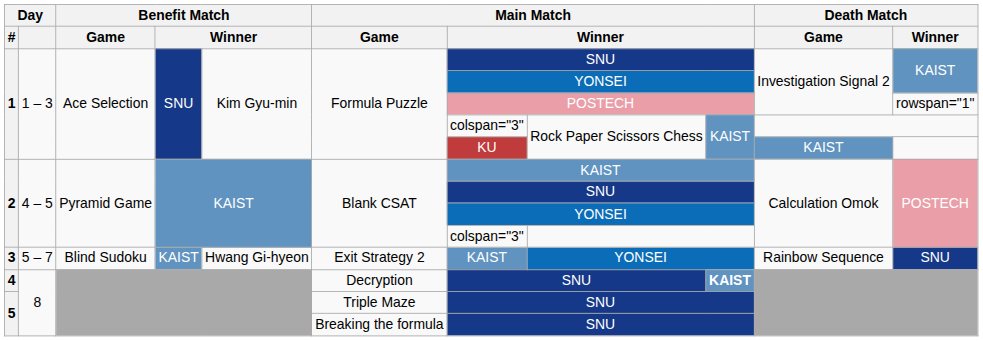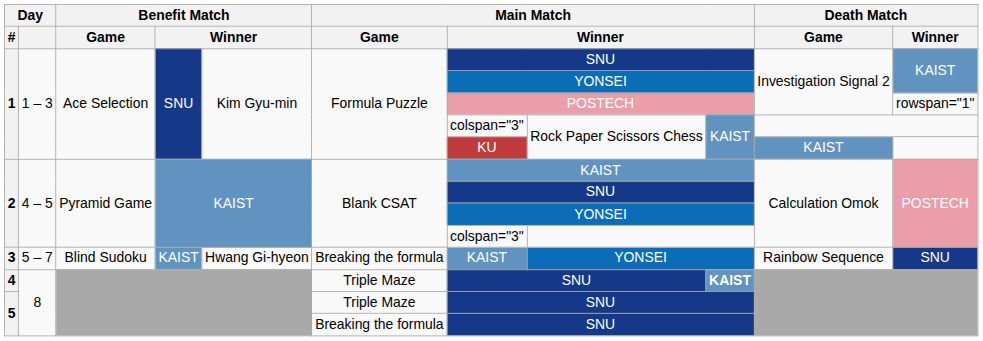(379, 258) Exit Strategy 2 -> (379, 258) Breaking the formula
(379, 280) Decryption -> (379, 280) Triple Maze
